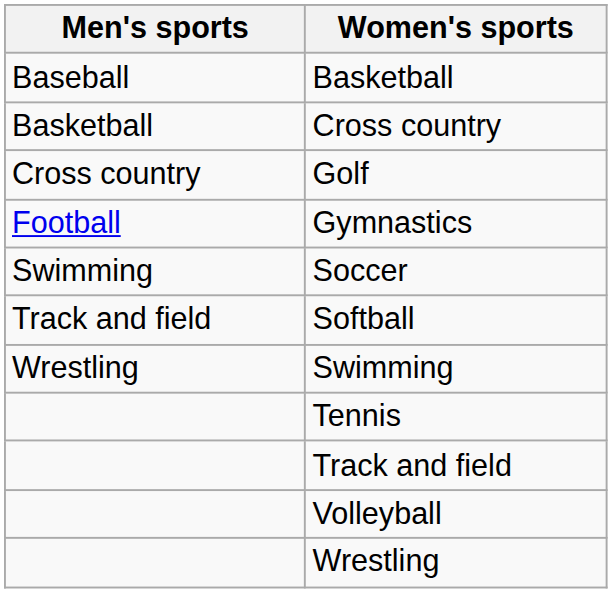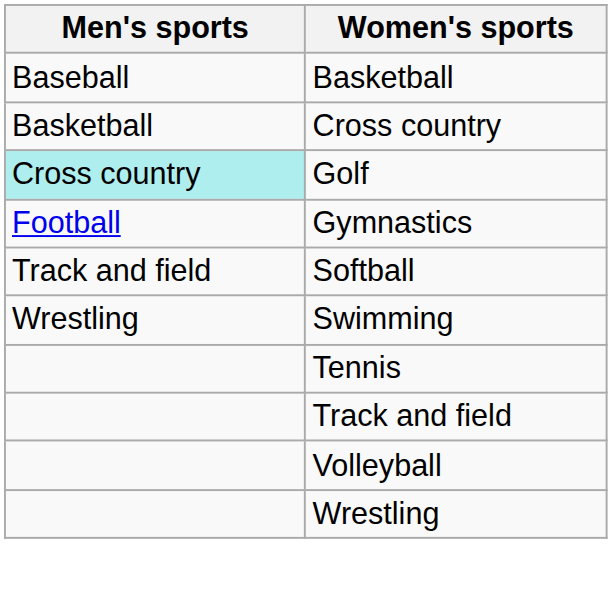(106, 174) no background -> (106, 174) paleturquoise background
- row: (360, 271)
